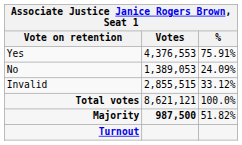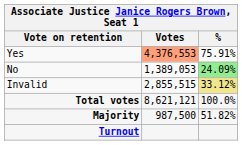(170, 55) no background -> (170, 55) lightsalmon background
(218, 70) no background -> (218, 70) lightgreen background
(218, 86) no background -> (218, 86) khaki background
(176, 117) bold -> (176, 117) normal
